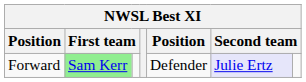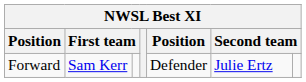(98, 65) lightgreen background -> (98, 65) no background
(243, 65) lavender background -> (243, 65) no background
